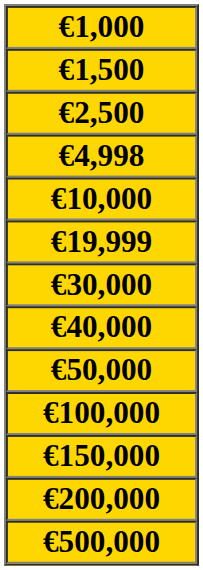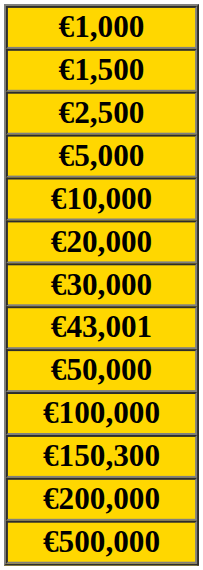(102, 155) €4,998 -> (102, 155) €5,000
(102, 241) €19,999 -> (102, 241) €20,000
(102, 327) €40,000 -> (102, 327) €43,001
(102, 455) €150,000 -> (102, 455) €150,300
